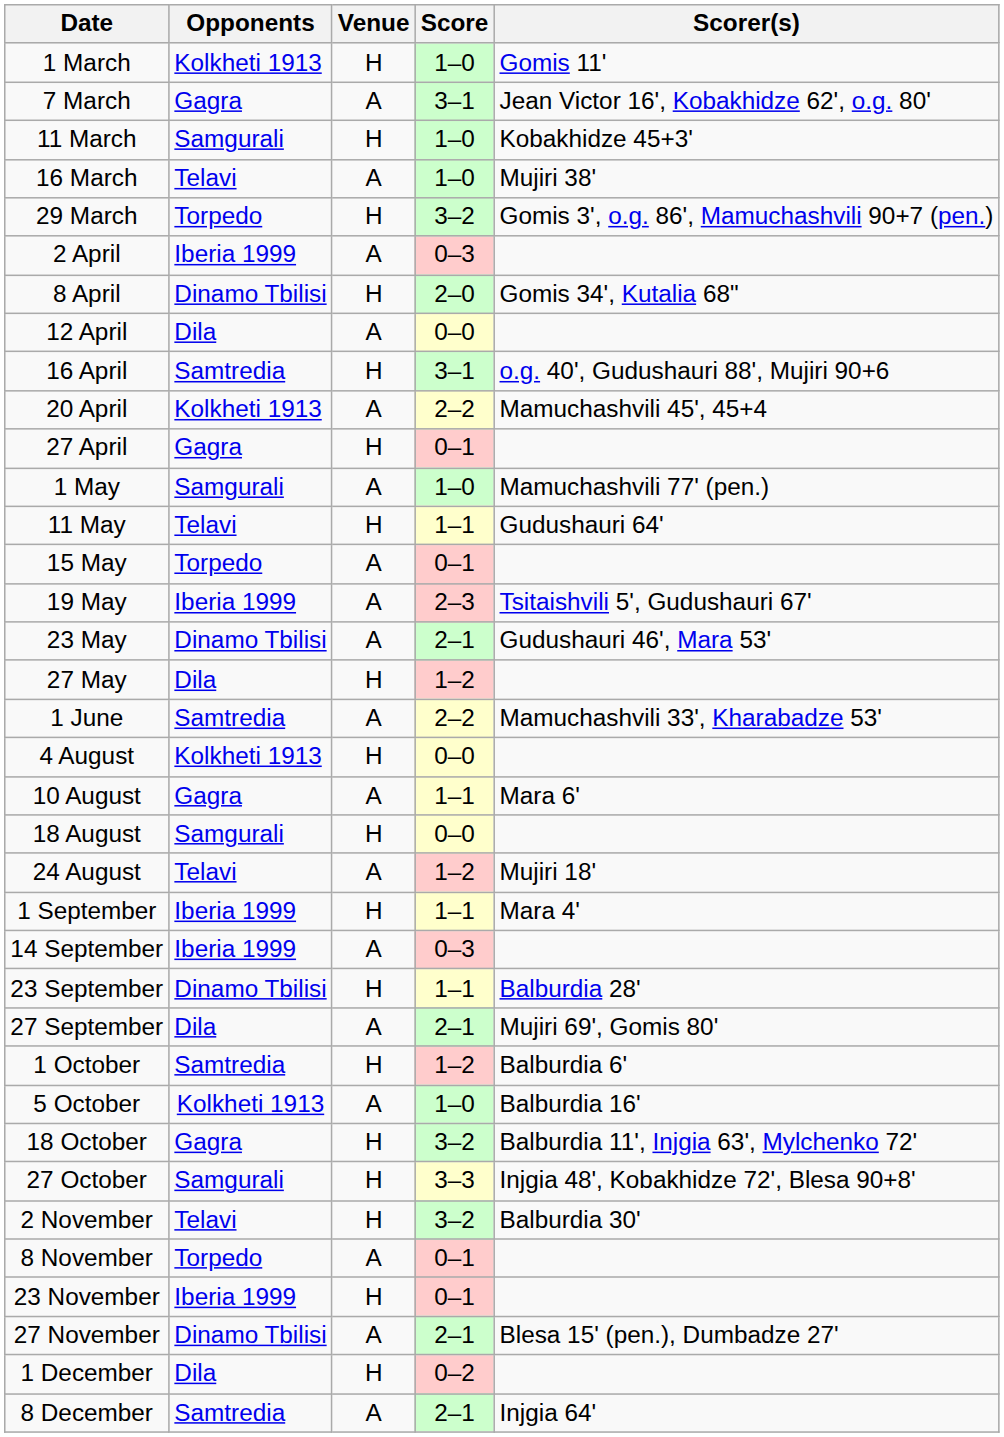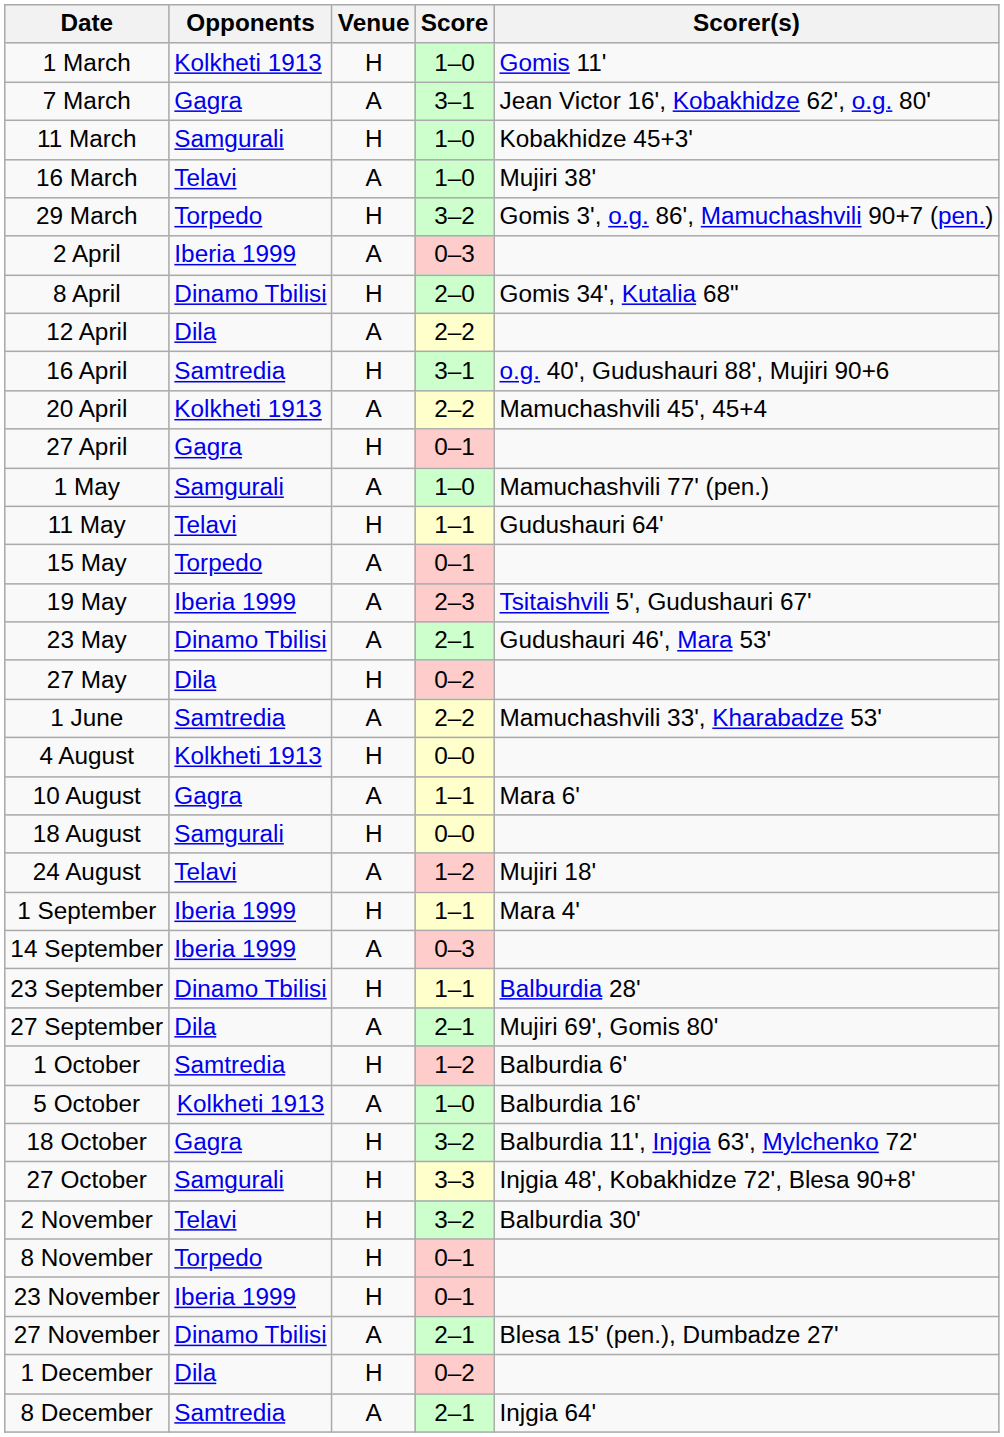(455, 332) 0–0 -> (455, 332) 2–2
(455, 679) 1–2 -> (455, 679) 0–2
(374, 1258) A -> (374, 1258) H
